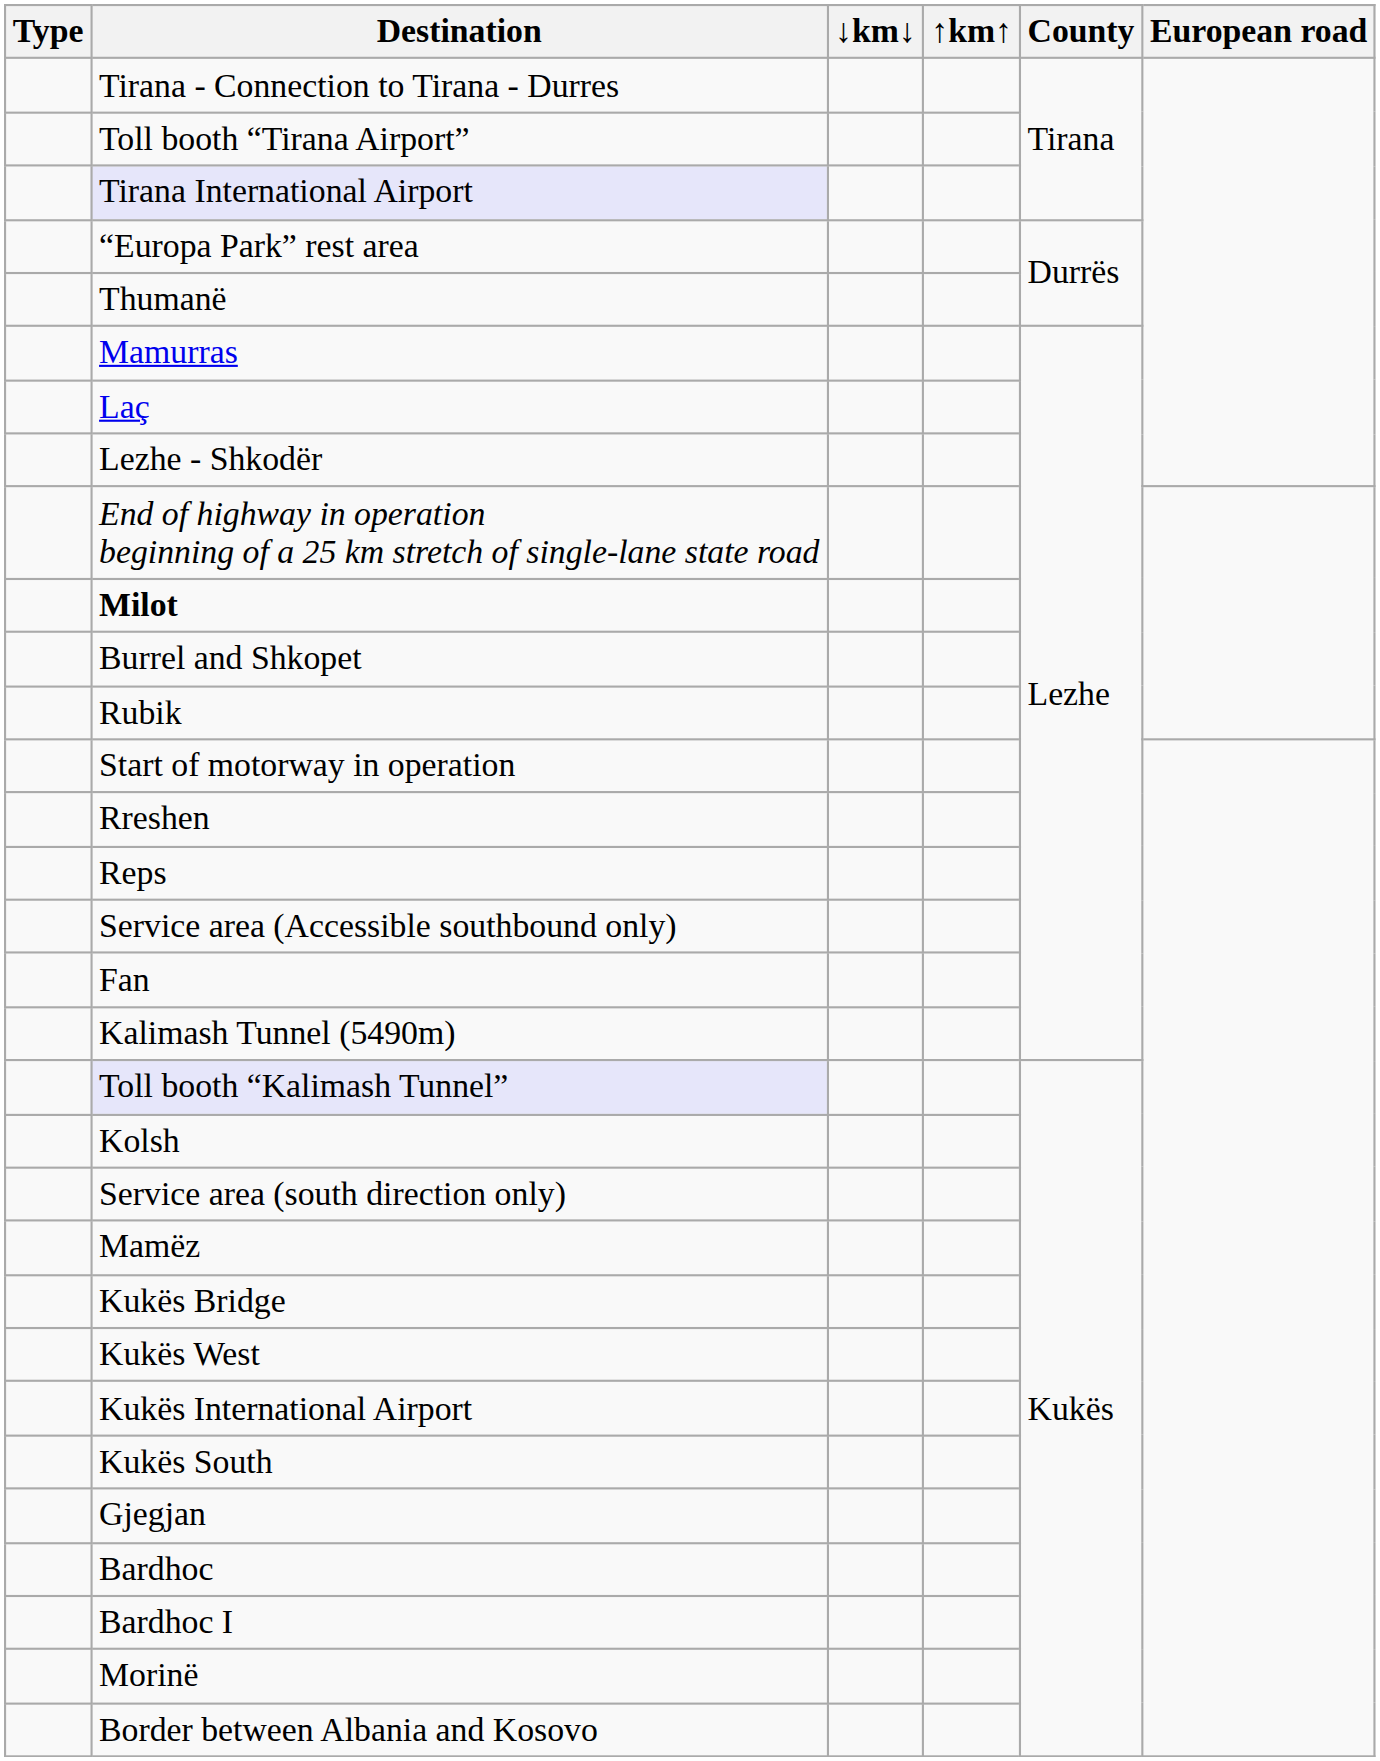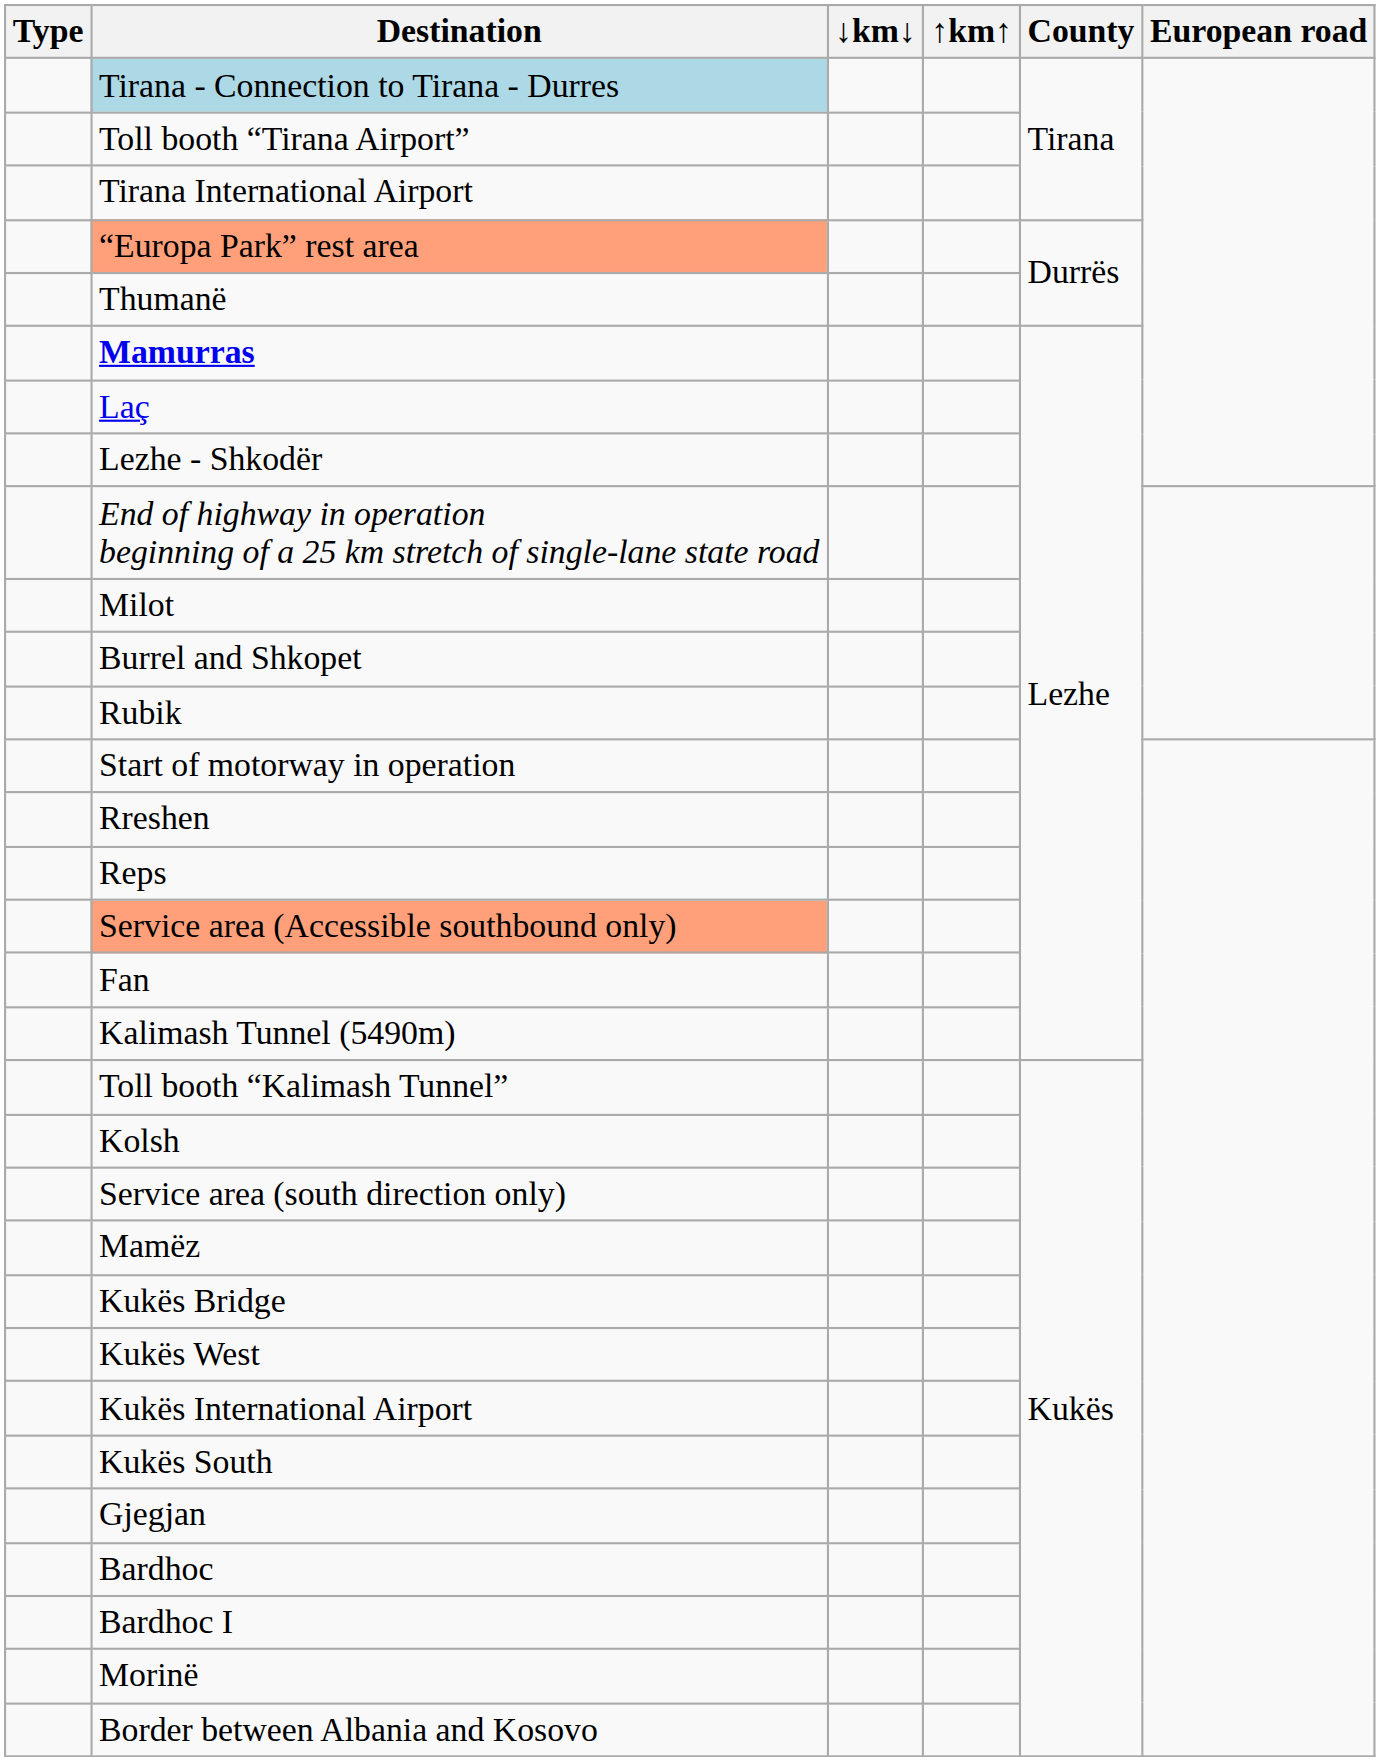(359, 84) no background -> (359, 84) lightblue background
(286, 191) lavender background -> (286, 191) no background
(259, 245) no background -> (259, 245) lightsalmon background
(168, 352) normal -> (177, 352) bold
(138, 604) bold -> (137, 604) normal
(388, 925) no background -> (388, 925) lightsalmon background
(304, 1086) lavender background -> (304, 1086) no background
